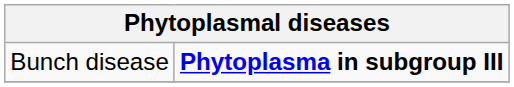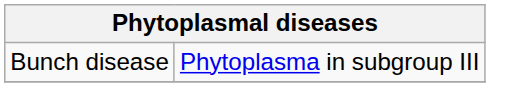(342, 61) bold -> (330, 61) normal
